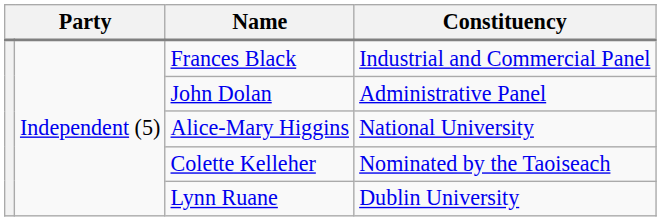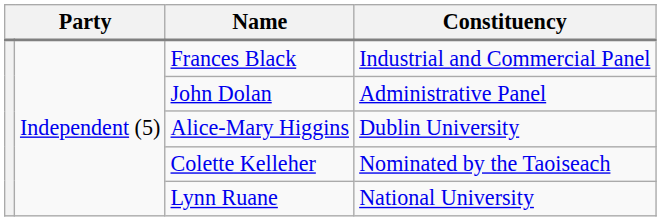(447, 128) National University -> (439, 128) Dublin University
(439, 198) Dublin University -> (447, 198) National University
